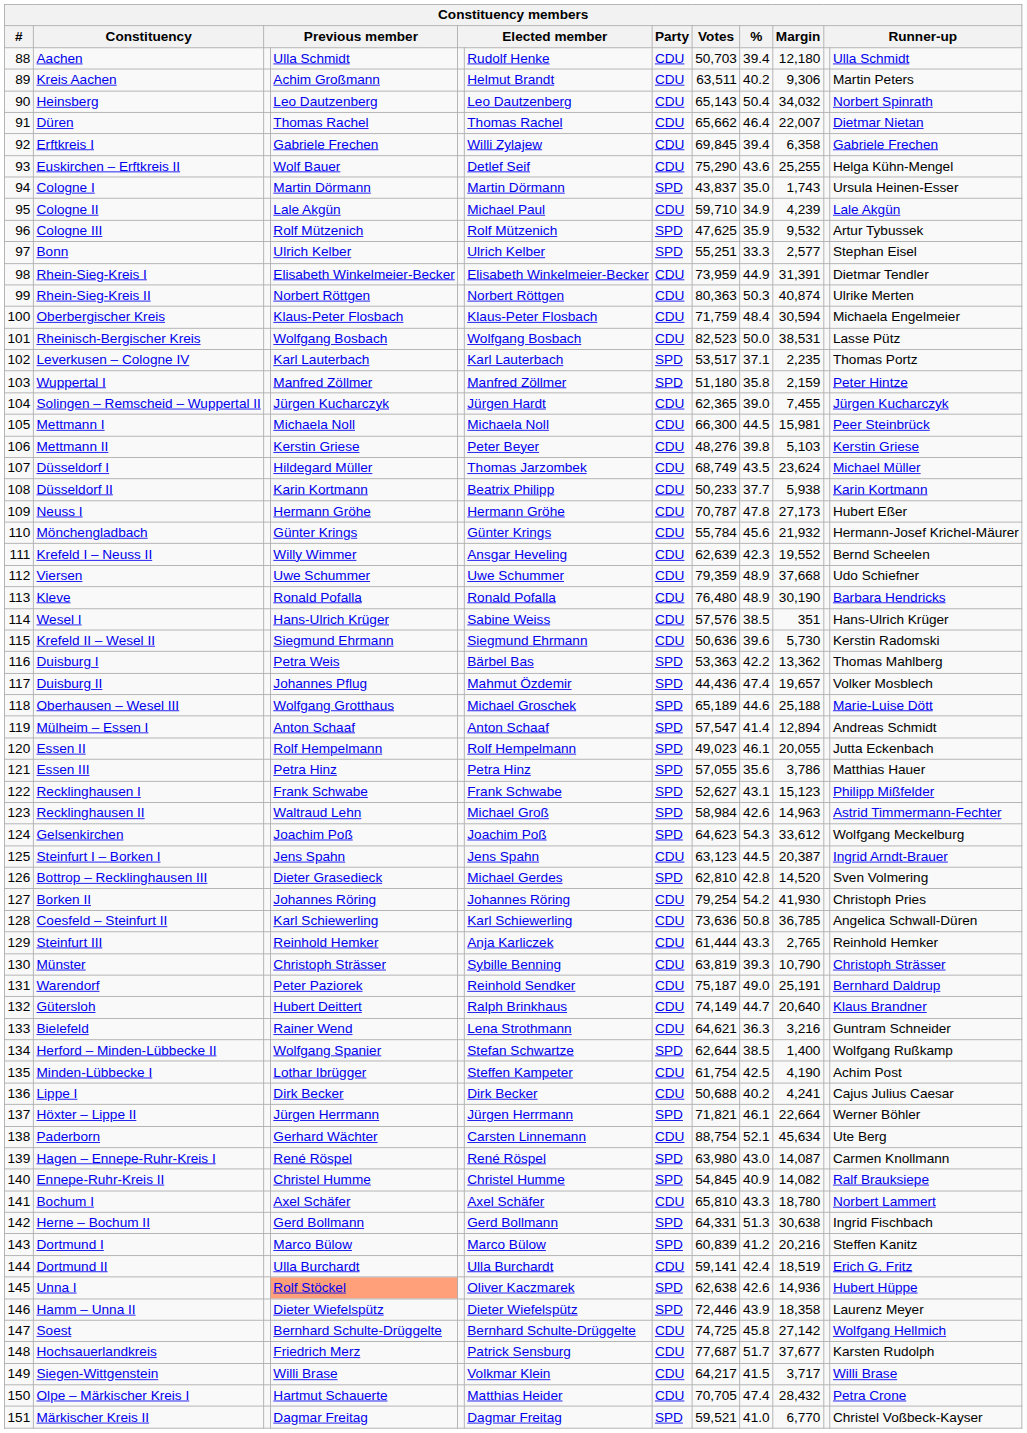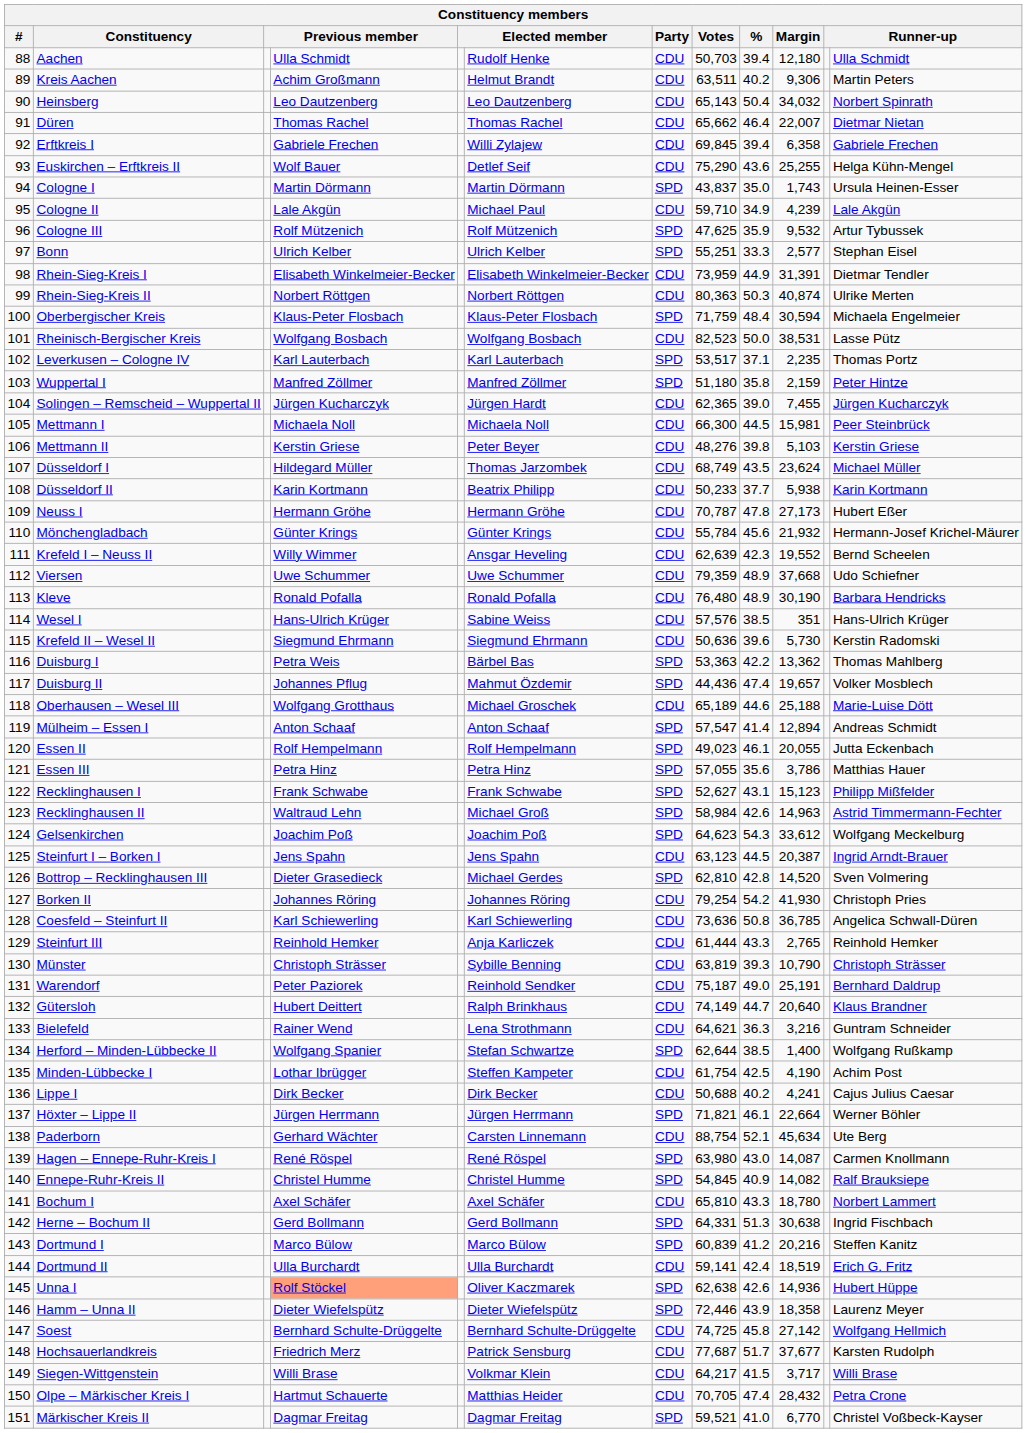(670, 317) CDU -> (669, 317) SPD
(669, 705) SPD -> (670, 705) CDU
